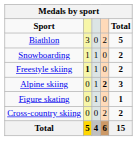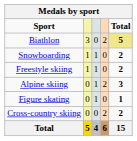(121, 40) no background -> (121, 40) khaki background
(87, 69) bold -> (87, 69) normal
(105, 84) bold -> (105, 84) normal
